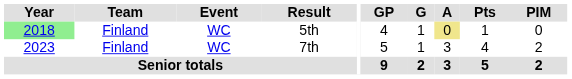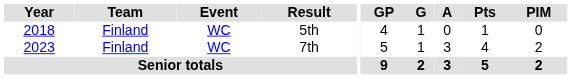(39, 30) lightgreen background -> (39, 30) no background
(447, 30) khaki background -> (447, 30) no background
